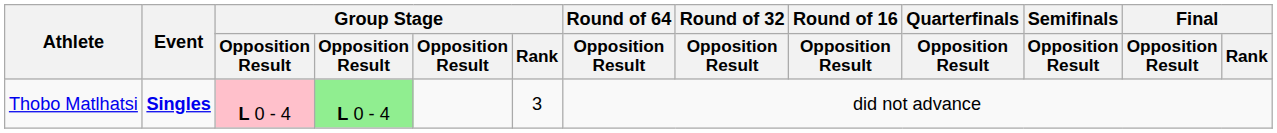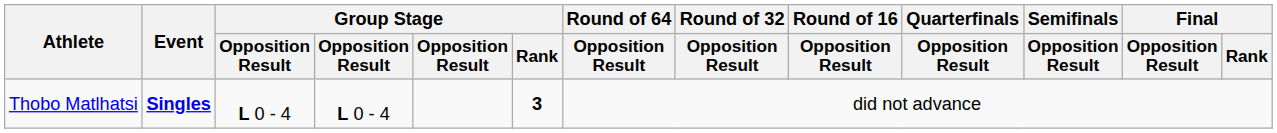(265, 114) pink background -> (265, 114) no background
(364, 114) lightgreen background -> (364, 114) no background
(537, 104) normal -> (537, 104) bold
